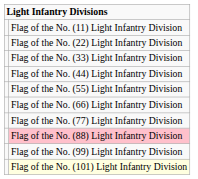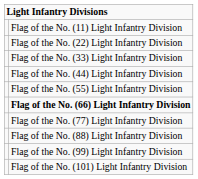(97, 105) normal -> (101, 105) bold
(97, 136) pink background -> (97, 136) no background
(99, 167) lightyellow background -> (99, 167) no background
